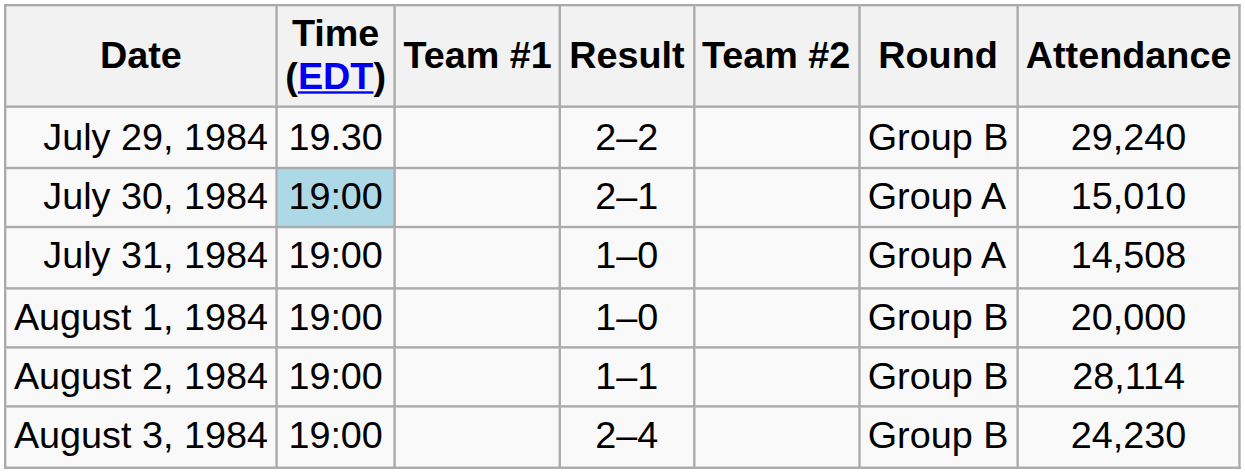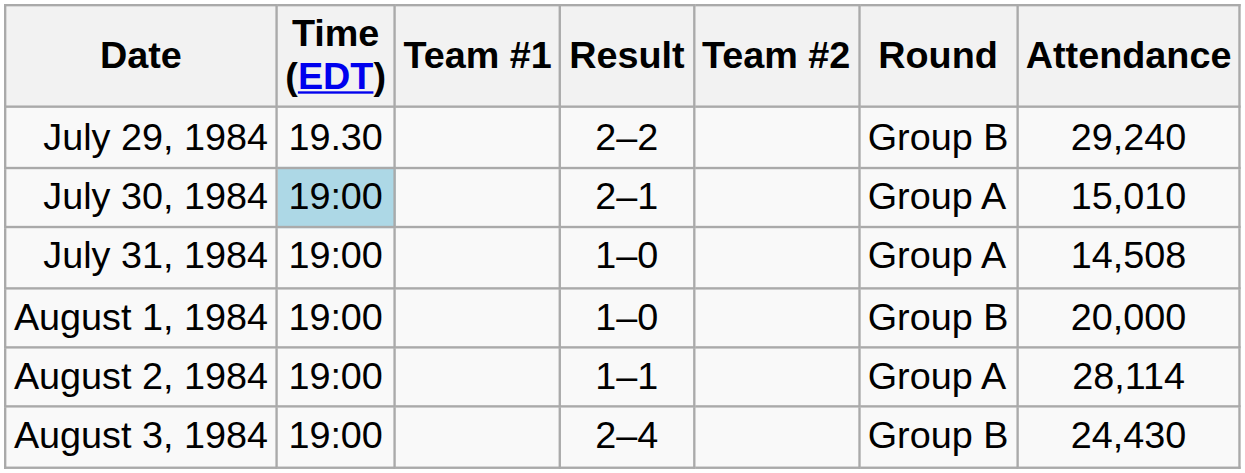(938, 376) Group B -> (937, 376) Group A
(1129, 436) 24,230 -> (1129, 436) 24,430
